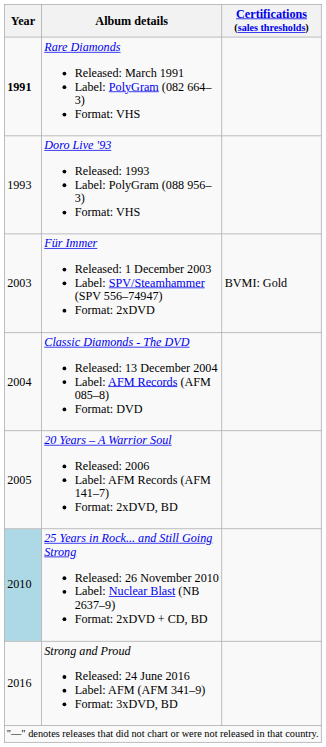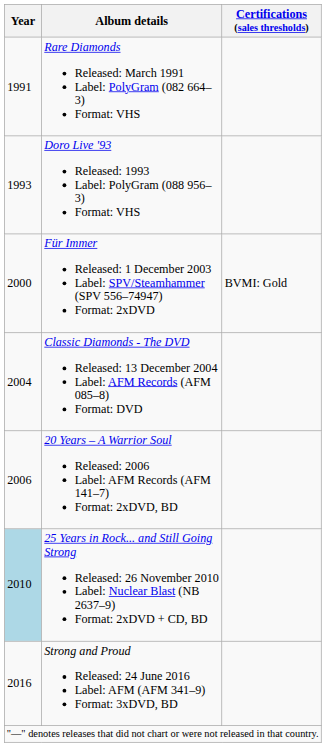(19, 86) bold -> (19, 86) normal
(19, 283) 2003 -> (19, 283) 2000
(19, 479) 2005 -> (19, 479) 2006
